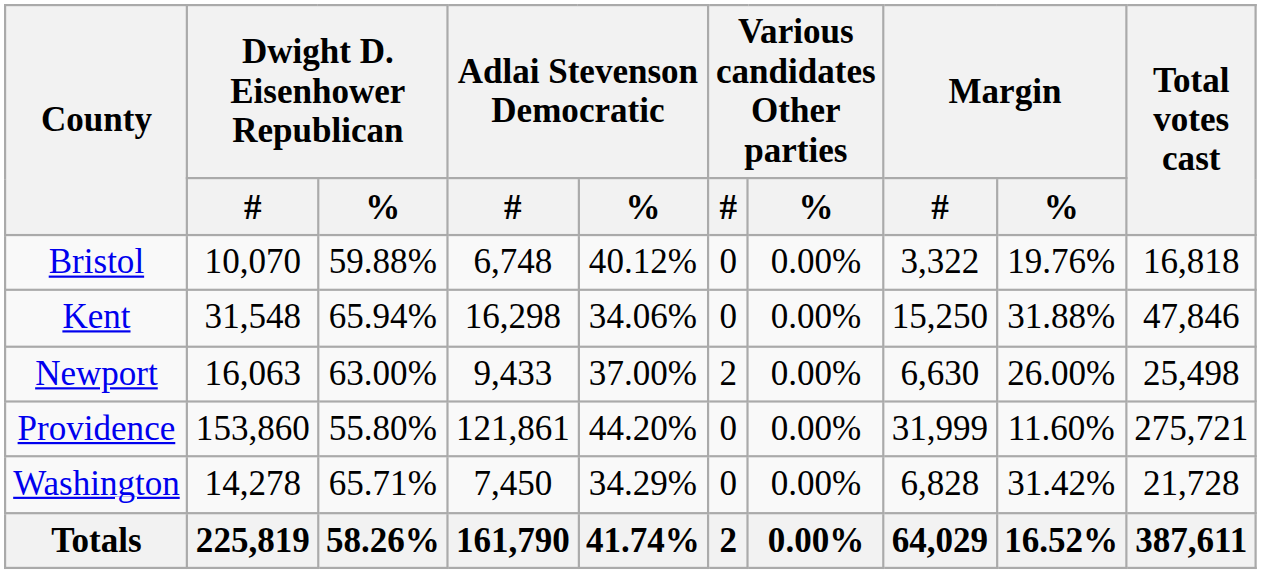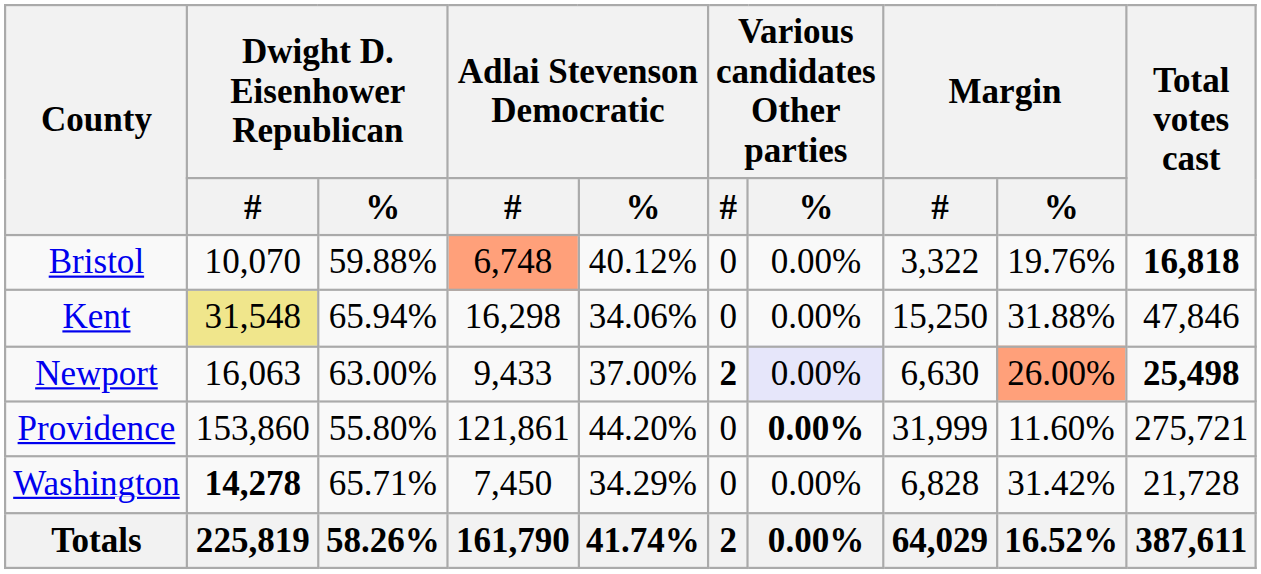(513, 261) no background -> (513, 261) lightsalmon background
(1191, 261) normal -> (1191, 261) bold
(253, 317) no background -> (253, 317) khaki background
(728, 372) normal -> (728, 372) bold
(816, 372) no background -> (816, 372) lavender background
(1061, 372) no background -> (1061, 372) lightsalmon background
(1191, 372) normal -> (1191, 372) bold
(816, 428) normal -> (816, 428) bold
(253, 483) normal -> (253, 483) bold
